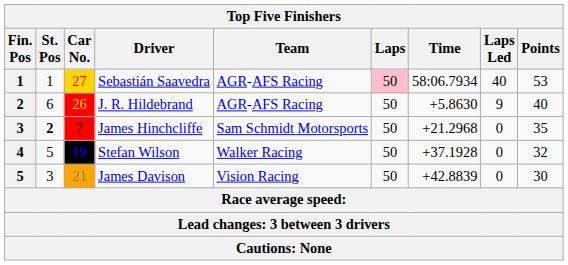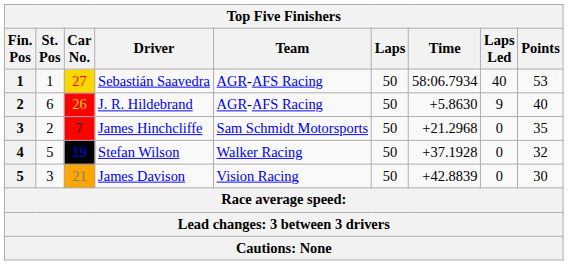(390, 81) pink background -> (390, 81) no background
(50, 128) bold -> (50, 128) normal
